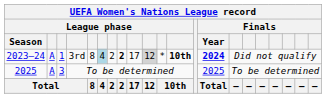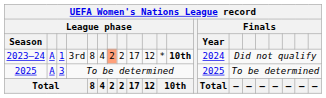(102, 56) lightblue background -> (102, 56) no background
(112, 56) no background -> (112, 56) lightsalmon background
(122, 56) bold -> (122, 56) normal
(150, 56) lightgrey background -> (150, 56) no background
(214, 56) bold -> (214, 56) normal
